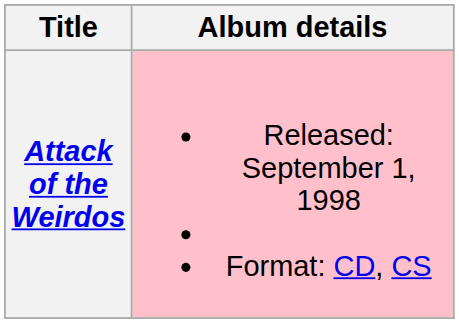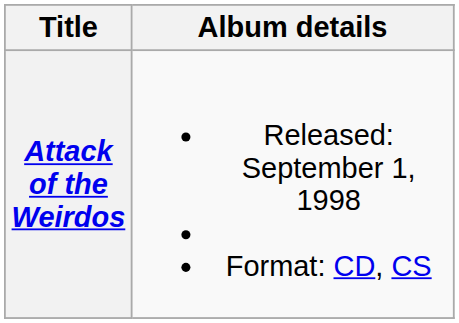(292, 200) pink background -> (292, 200) no background
